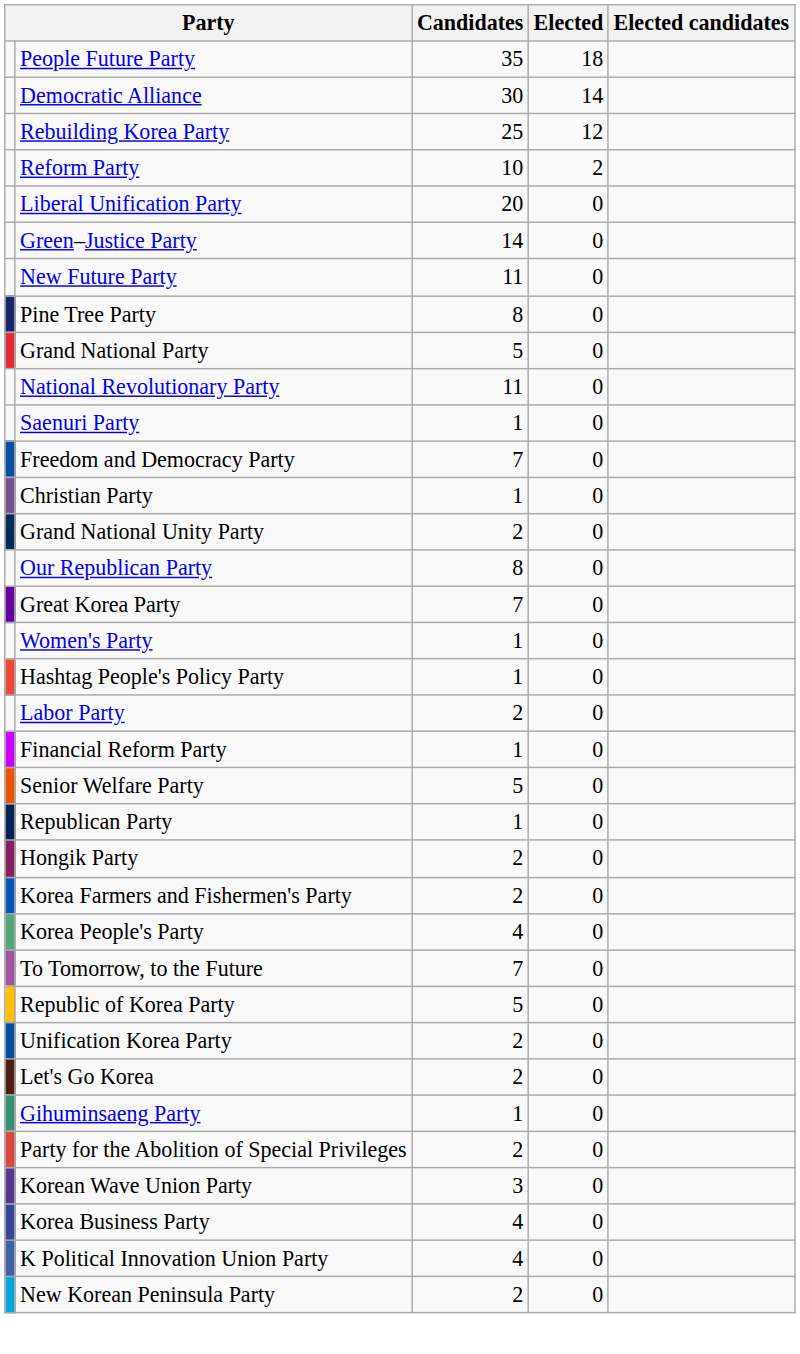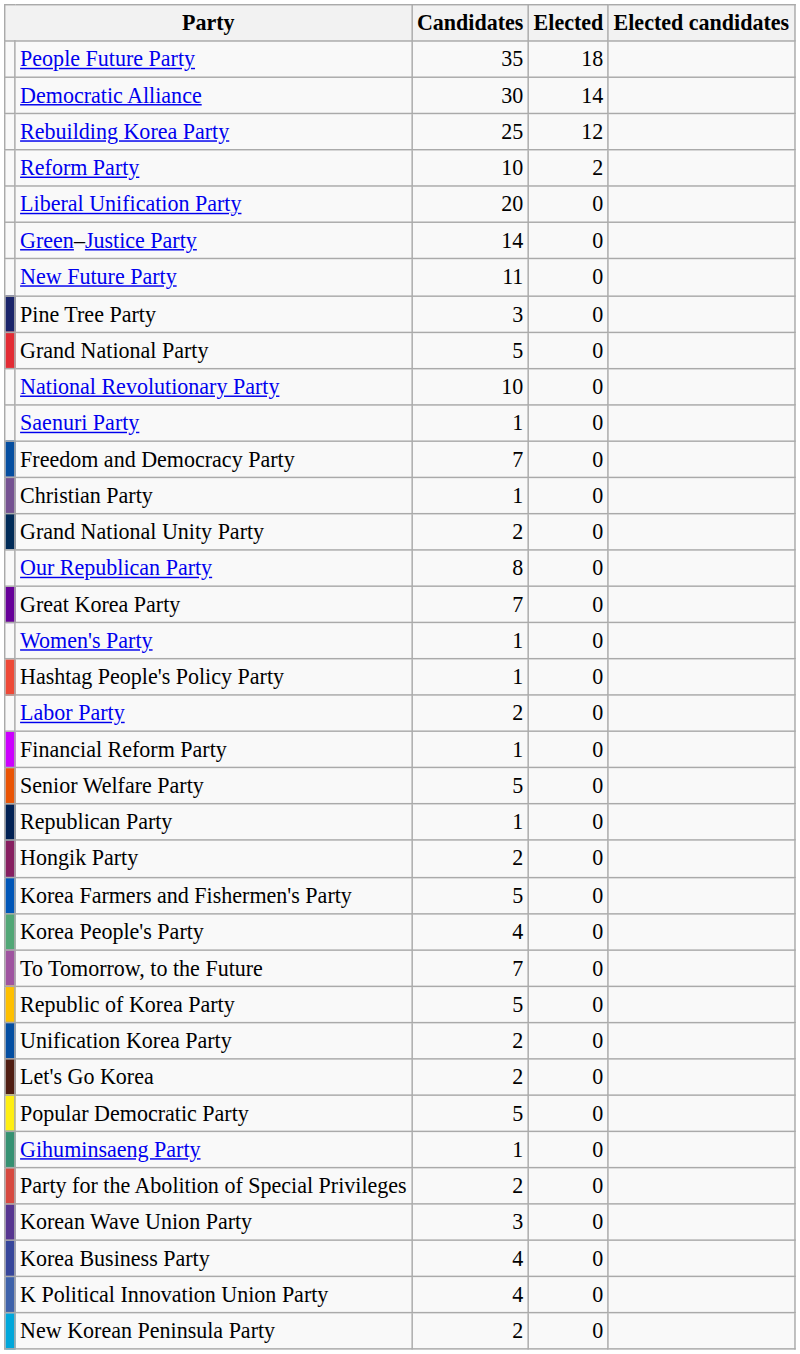(518, 313) 8 -> (518, 313) 3
(513, 386) 11 -> (512, 386) 10
(518, 895) 2 -> (518, 895) 5
+ row: (134, 1113)
